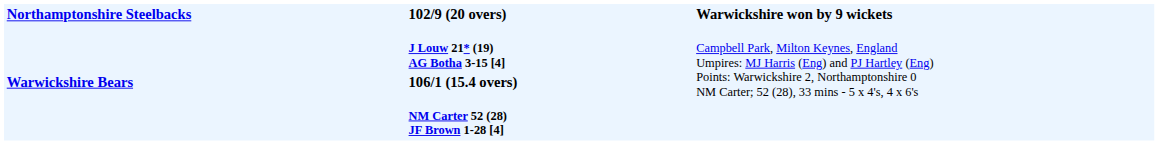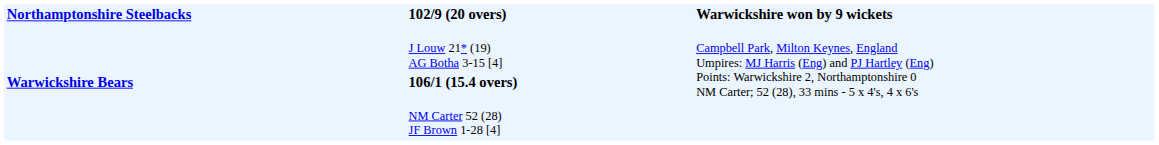(457, 55) bold -> (455, 55) normal
(458, 123) bold -> (455, 123) normal
